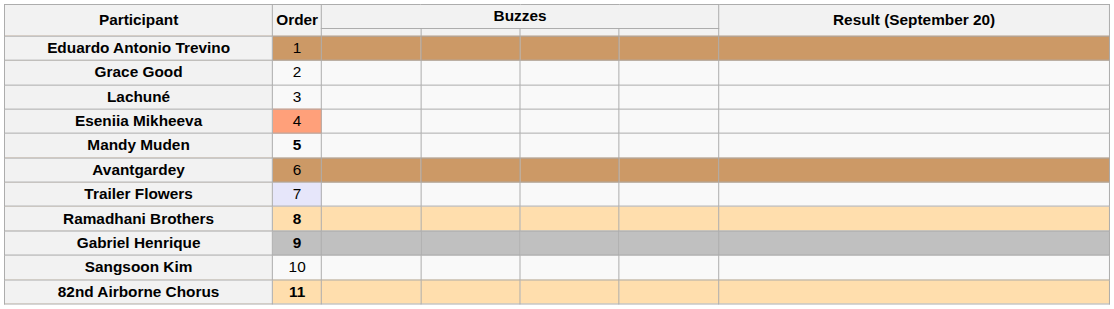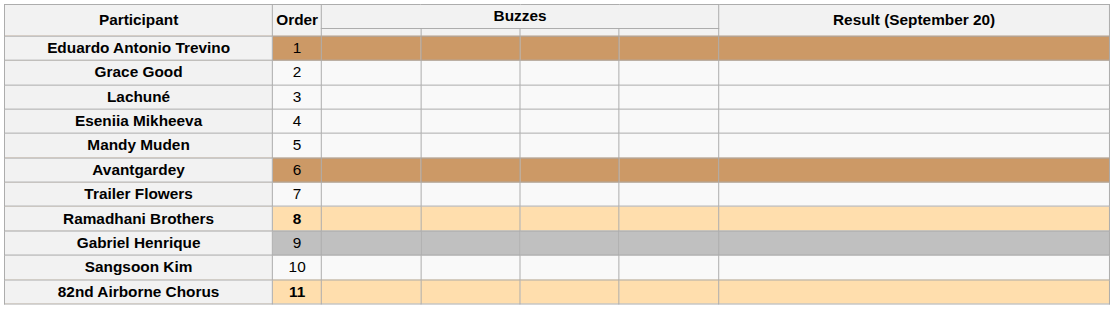(297, 121) lightsalmon background -> (297, 121) no background
(297, 145) bold -> (297, 145) normal
(297, 194) lavender background -> (297, 194) no background
(297, 242) bold -> (297, 242) normal
